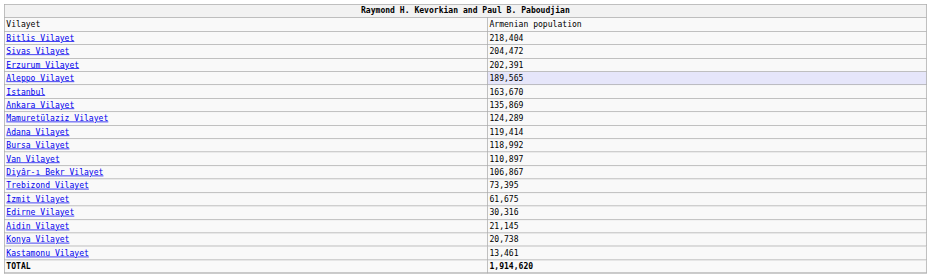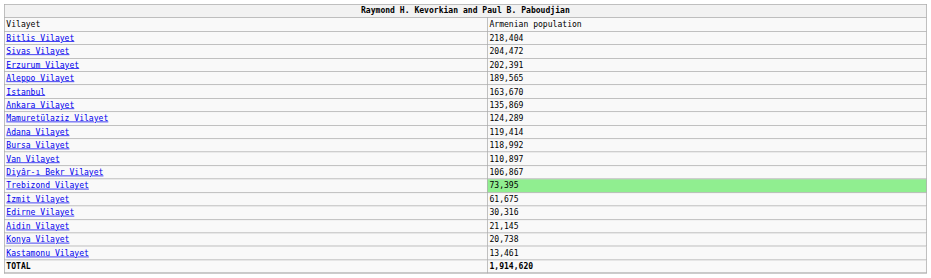(506, 78) lavender background -> (506, 78) no background
(504, 186) no background -> (504, 186) lightgreen background
